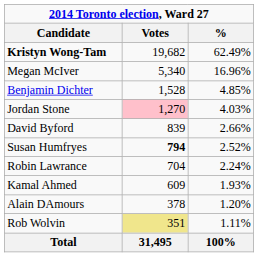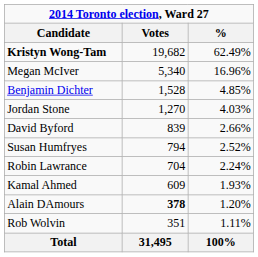(172, 109) pink background -> (172, 109) no background
(176, 147) bold -> (176, 147) normal
(176, 204) normal -> (176, 204) bold
(176, 223) khaki background -> (176, 223) no background
